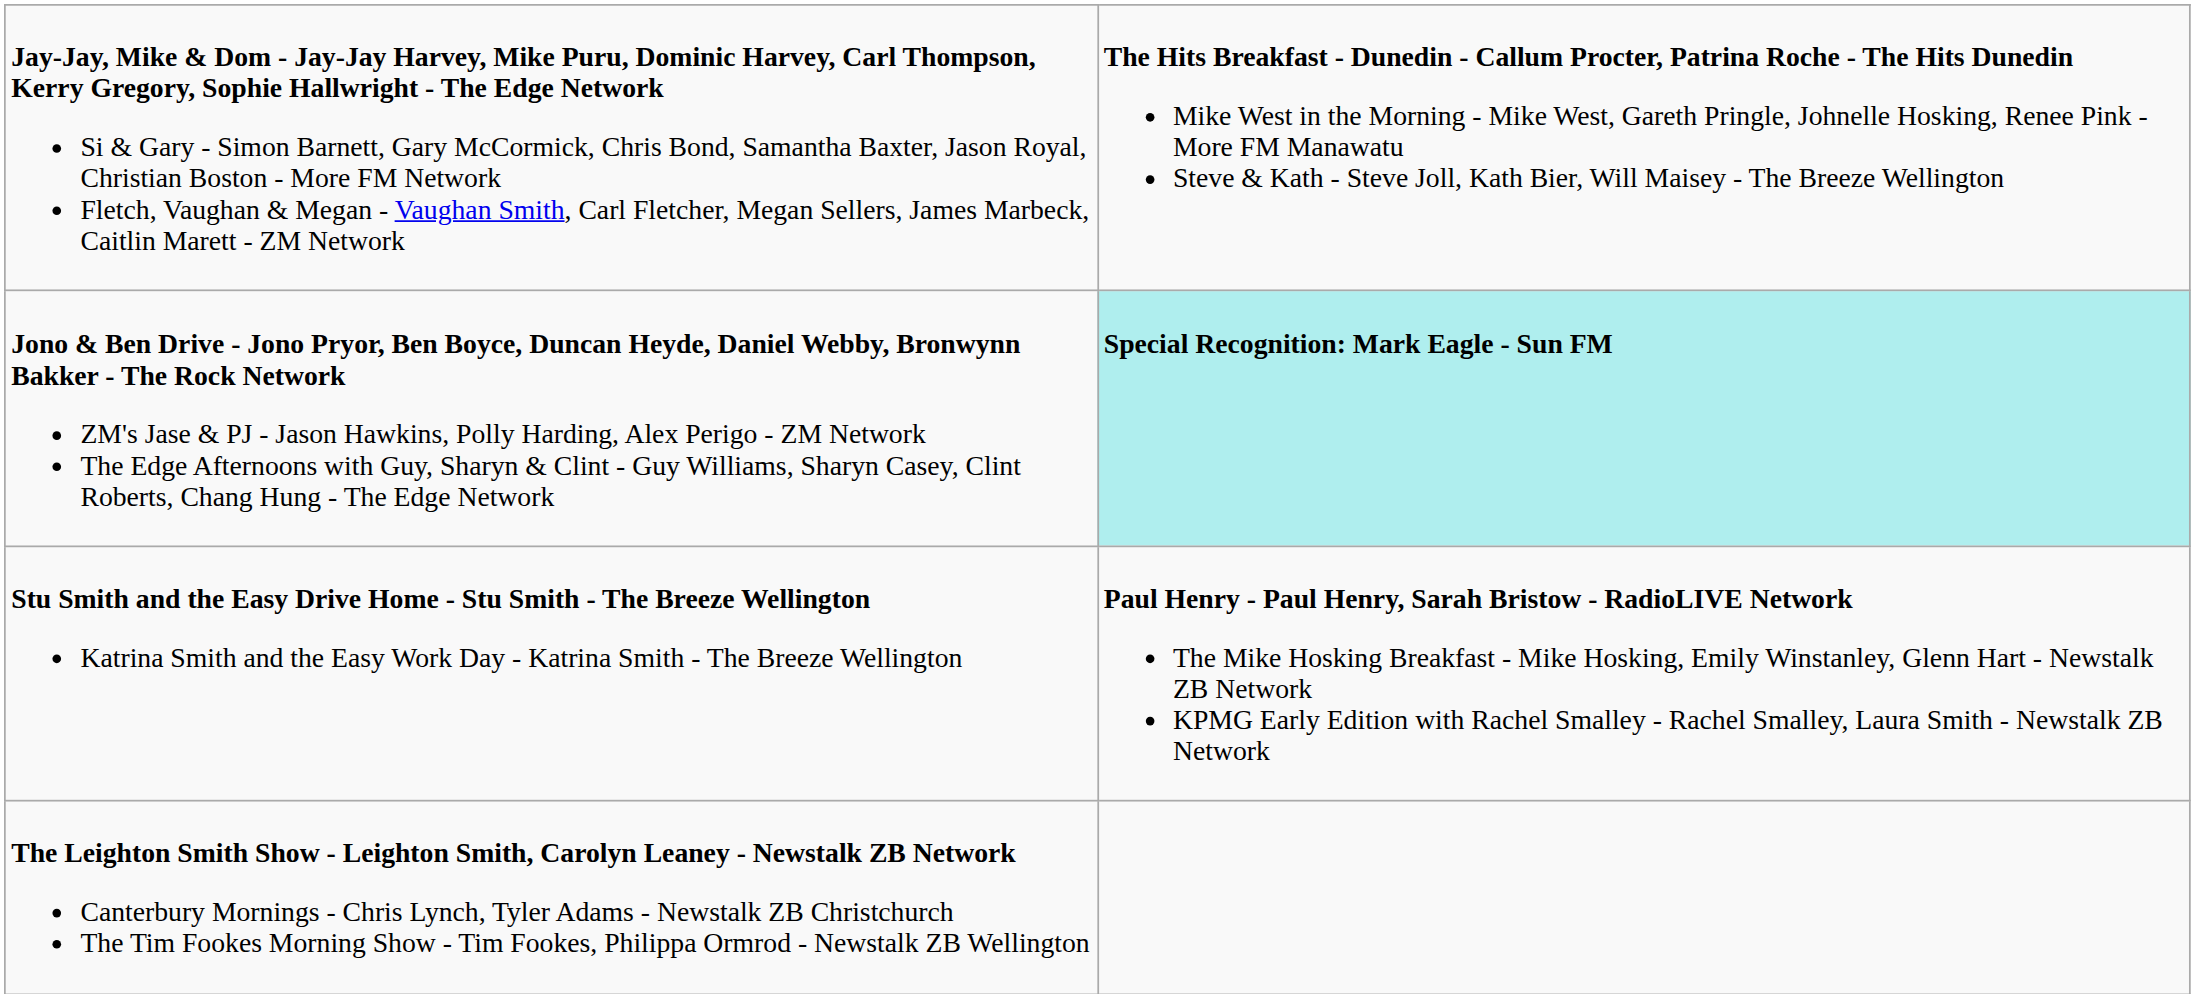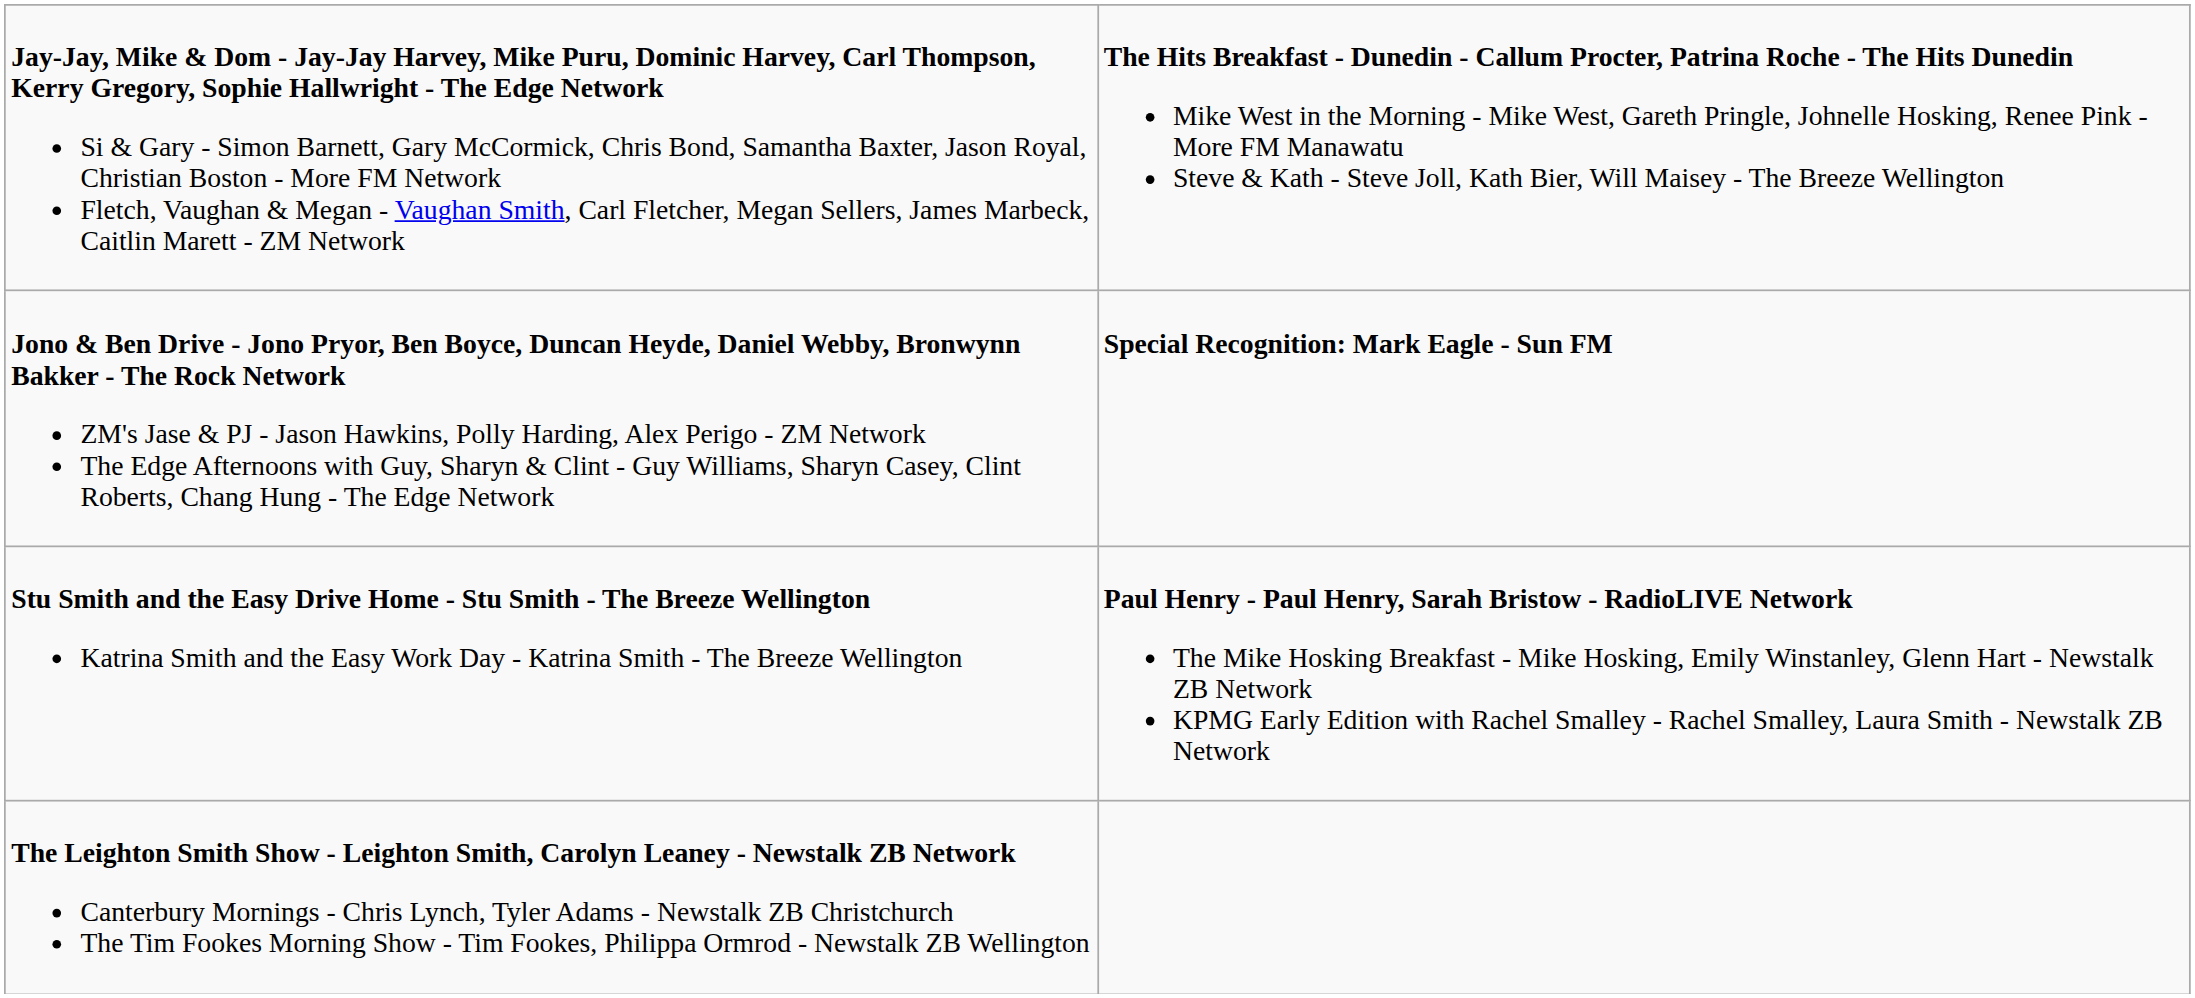(1358, 343) paleturquoise background -> (1358, 343) no background
